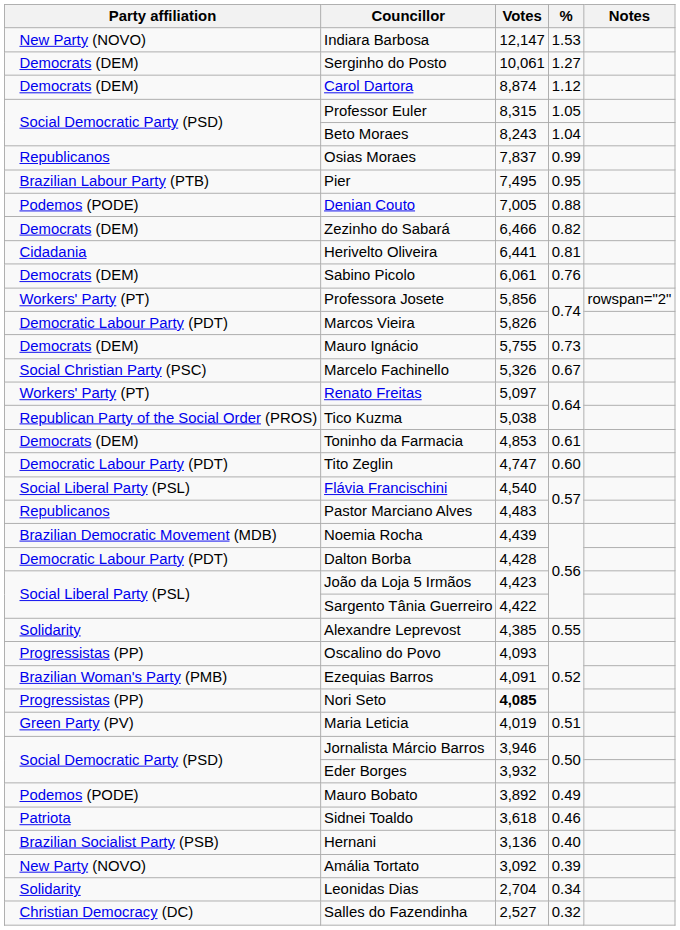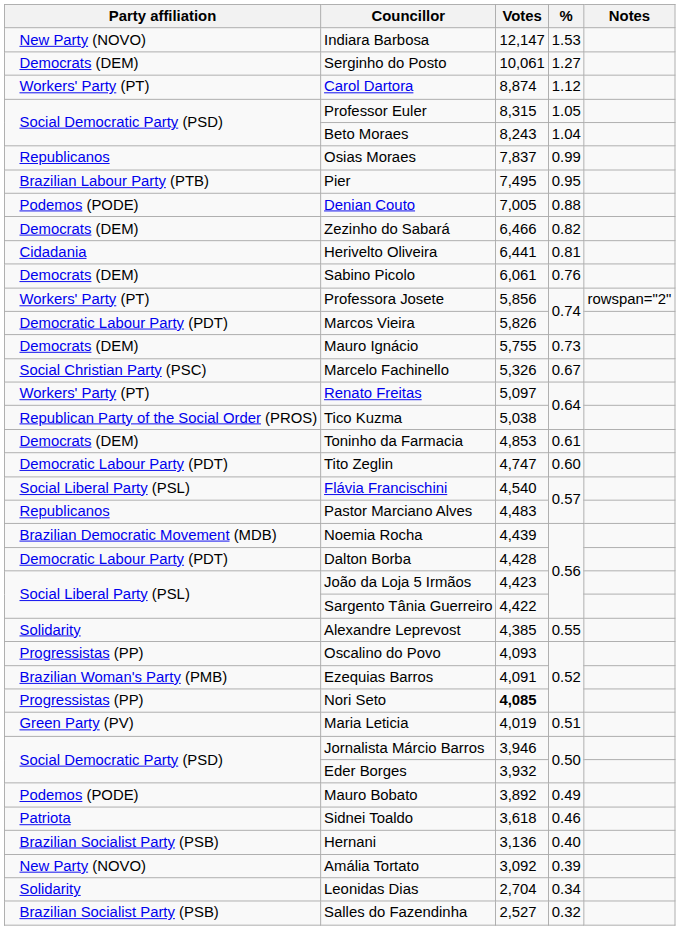(73, 87) Democrats (DEM) -> (79, 87) Workers' Party (PT)
(101, 913) Christian Democracy (DC) -> (113, 913) Brazilian Socialist Party (PSB)
